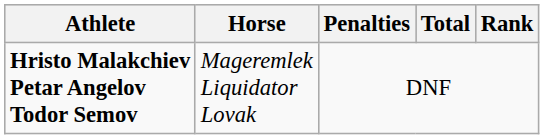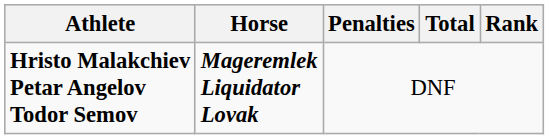(257, 87) normal -> (259, 87) bold
